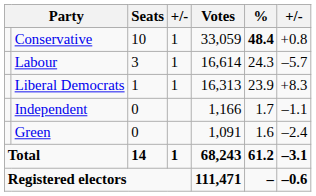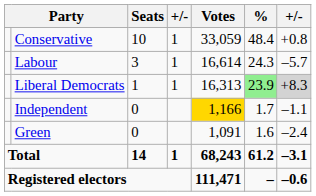(261, 39) bold -> (261, 39) normal
(261, 86) no background -> (261, 86) lightgreen background
(294, 86) no background -> (294, 86) lightgrey background
(225, 109) no background -> (225, 109) gold background
